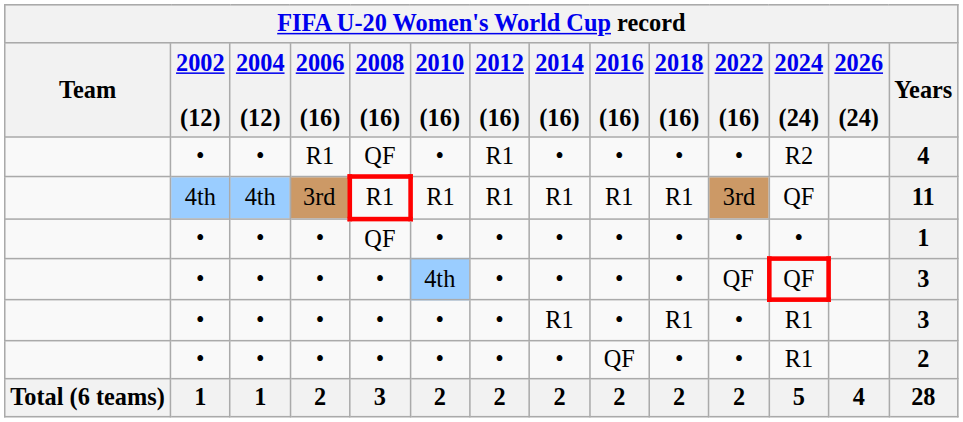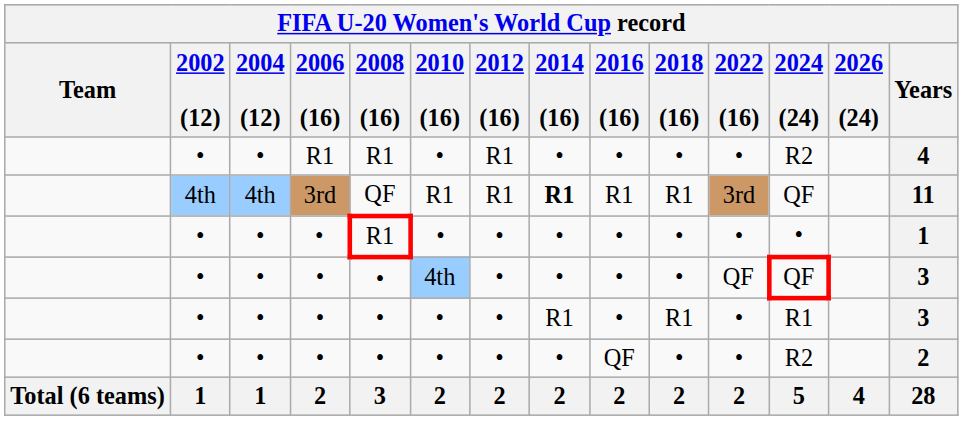(380, 155) QF -> (380, 155) R1
(380, 197) R1 -> (380, 194) QF
(559, 197) normal -> (559, 194) bold
(380, 238) QF -> (380, 235) R1
(799, 359) R1 -> (799, 357) R2
